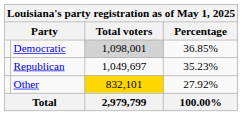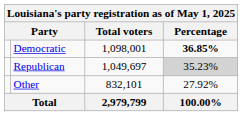(124, 48) lightgrey background -> (124, 48) no background
(201, 48) normal -> (201, 48) bold
(201, 66) no background -> (201, 66) lightgrey background
(124, 84) gold background -> (124, 84) no background
